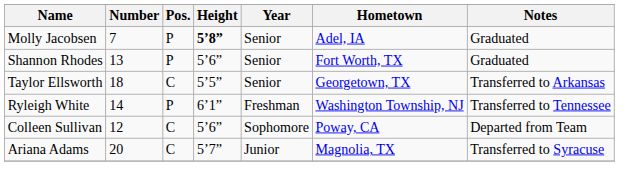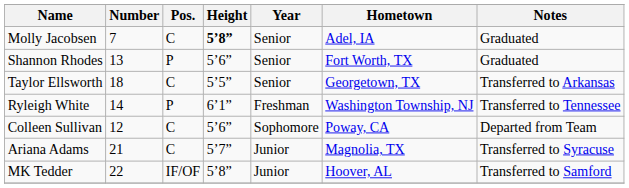(170, 37) P -> (170, 37) C
(116, 149) 20 -> (116, 149) 21
+ row: (40, 171)
